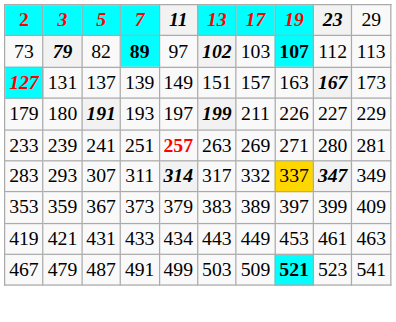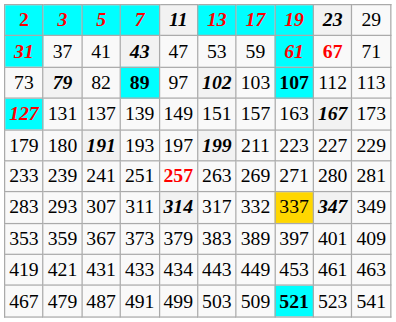+ row: (24, 51)
(294, 113) 226 -> (294, 144) 223
(333, 207) 399 -> (333, 238) 401
